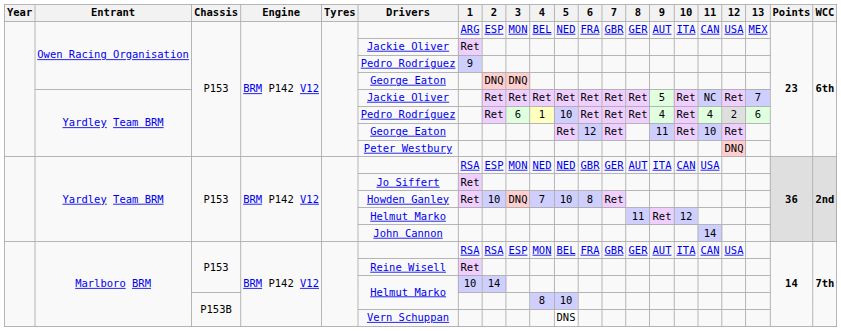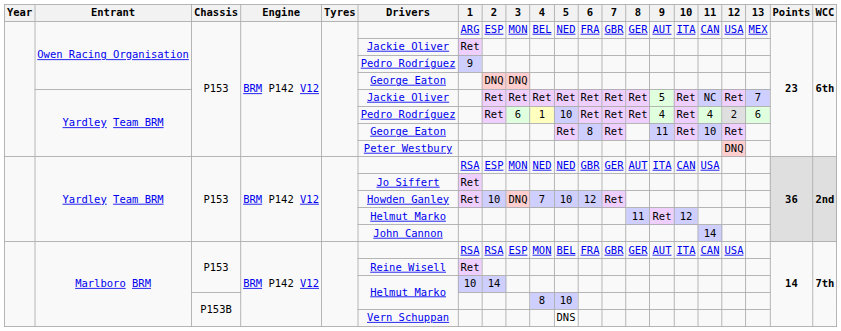(590, 132) 12 -> (590, 132) 8
(590, 200) 8 -> (590, 200) 12
